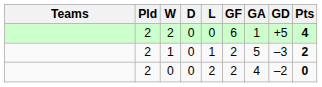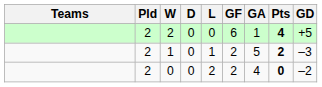columns swapped: (281, 14) <-> (305, 14)
